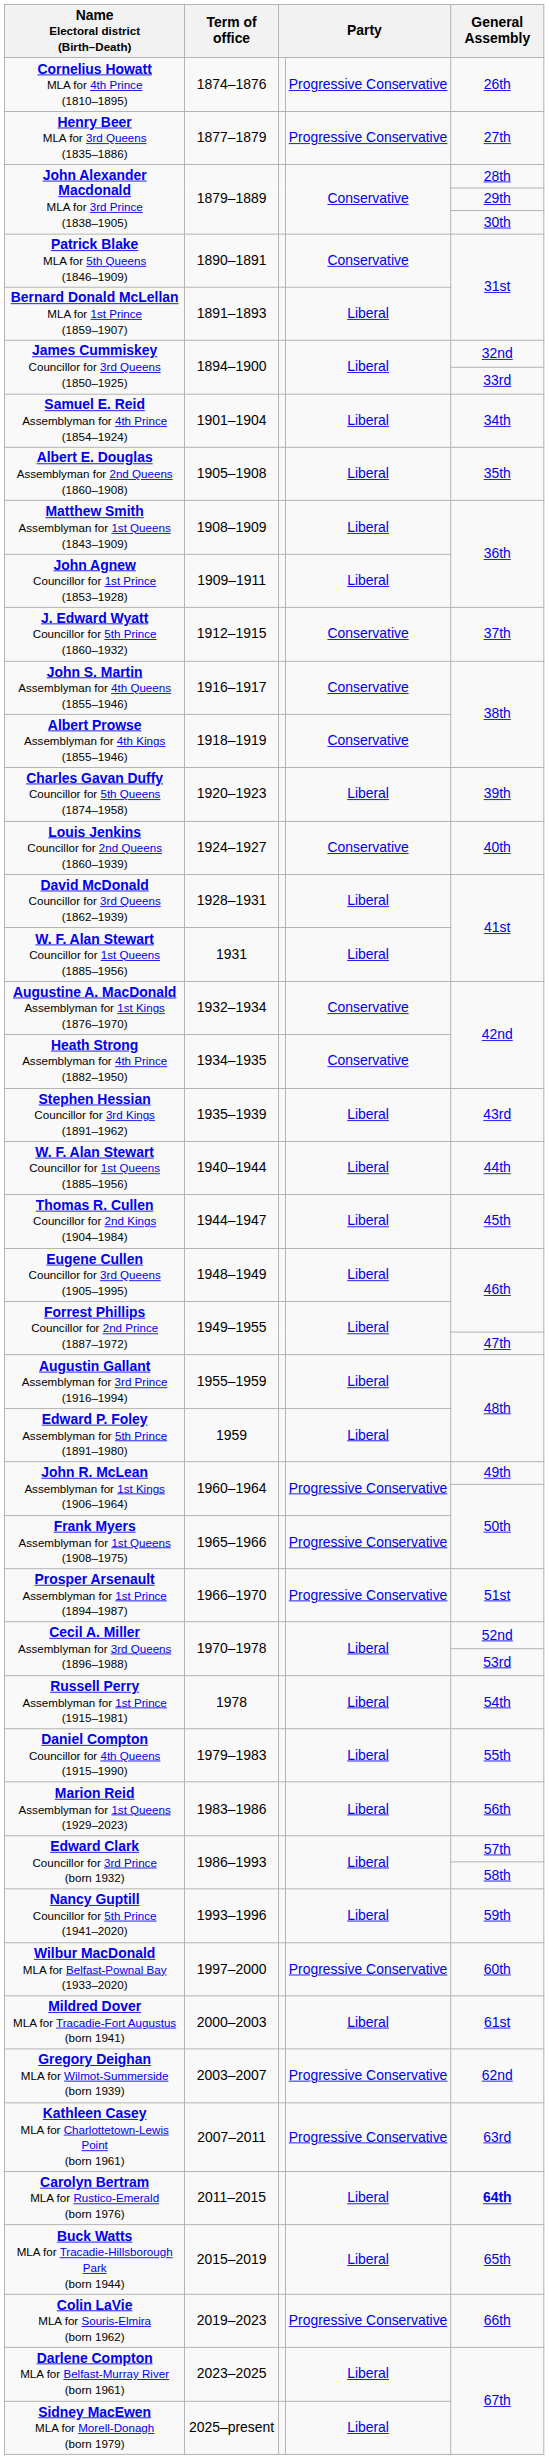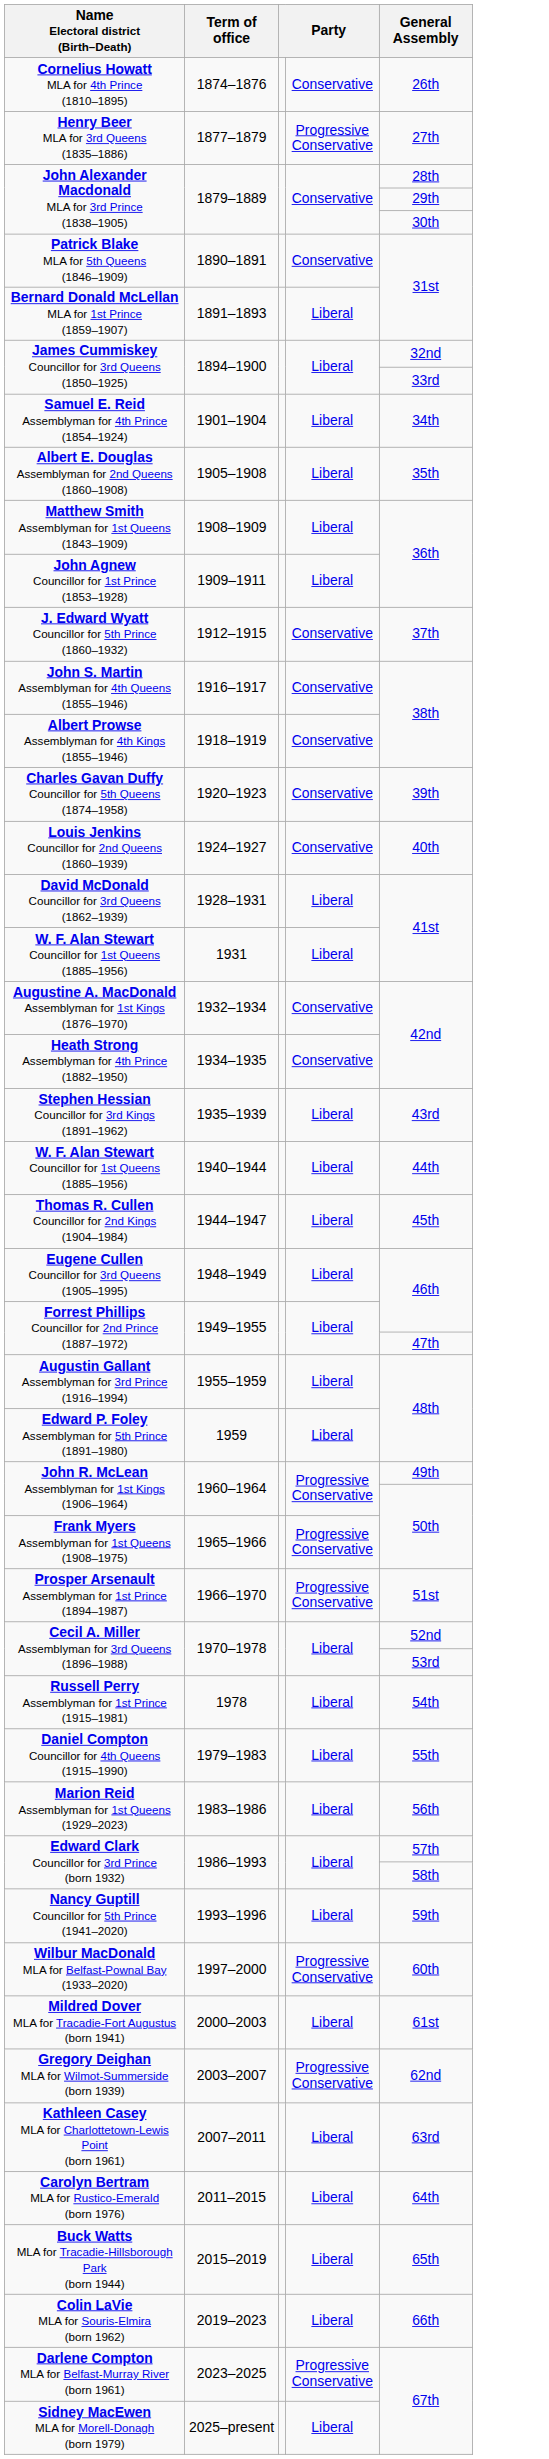(368, 84) Progressive Conservative -> (332, 84) Conservative
(368, 794) Liberal -> (332, 794) Conservative
(368, 2137) Progressive Conservative -> (332, 2137) Liberal
(497, 2198) bold -> (426, 2198) normal
(368, 2320) Progressive Conservative -> (332, 2320) Liberal
(368, 2374) Liberal -> (332, 2374) Progressive Conservative
